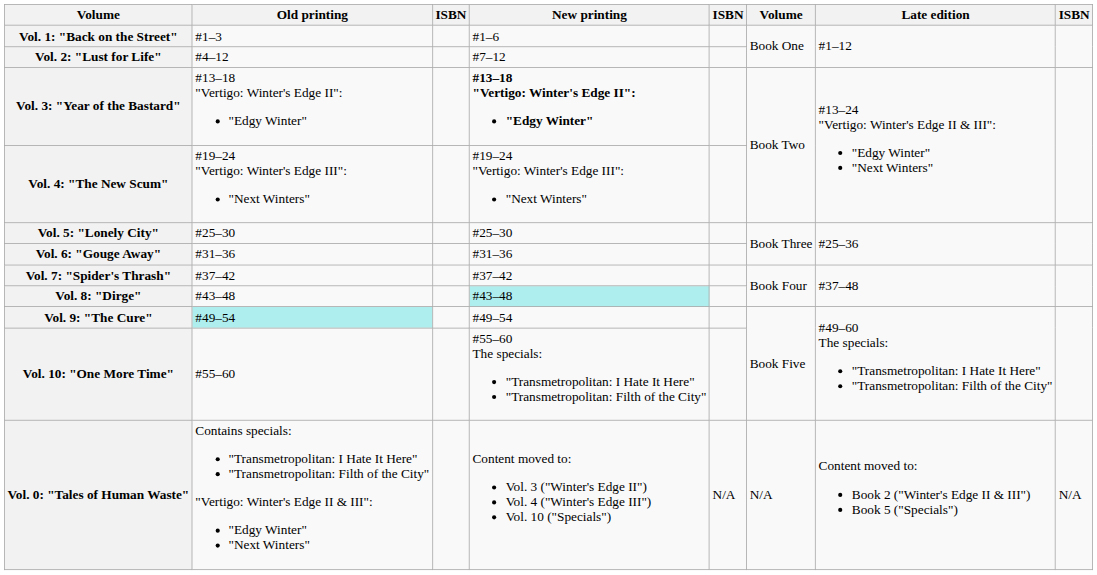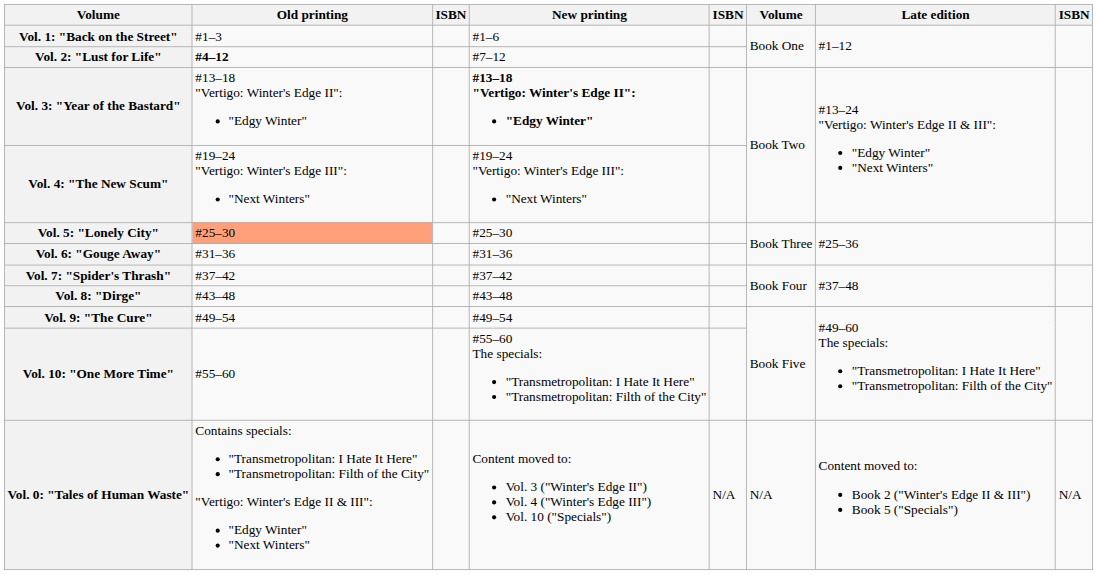(212, 57) normal -> (212, 57) bold
(215, 233) no background -> (215, 233) lightsalmon background
(492, 296) paleturquoise background -> (492, 296) no background
(215, 317) paleturquoise background -> (215, 317) no background
